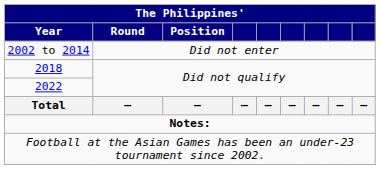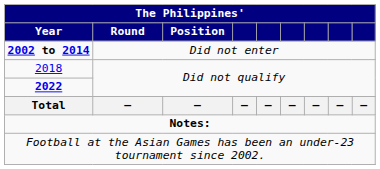(49, 51) normal -> (49, 51) bold
(49, 87) normal -> (49, 87) bold
